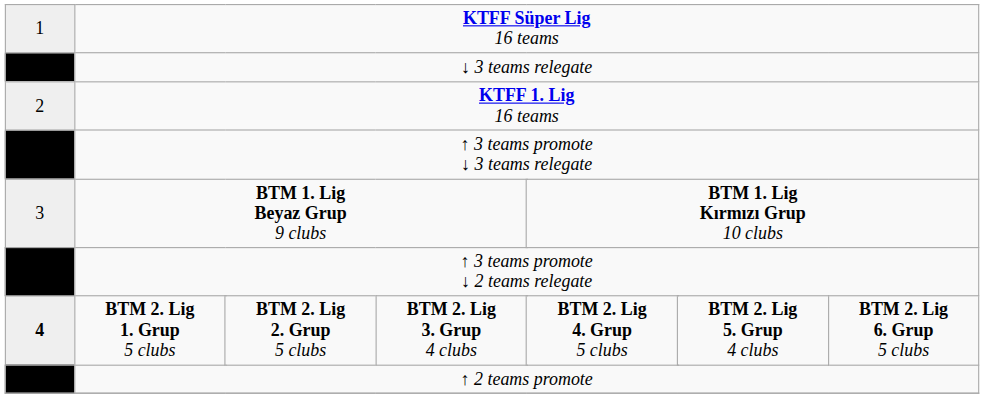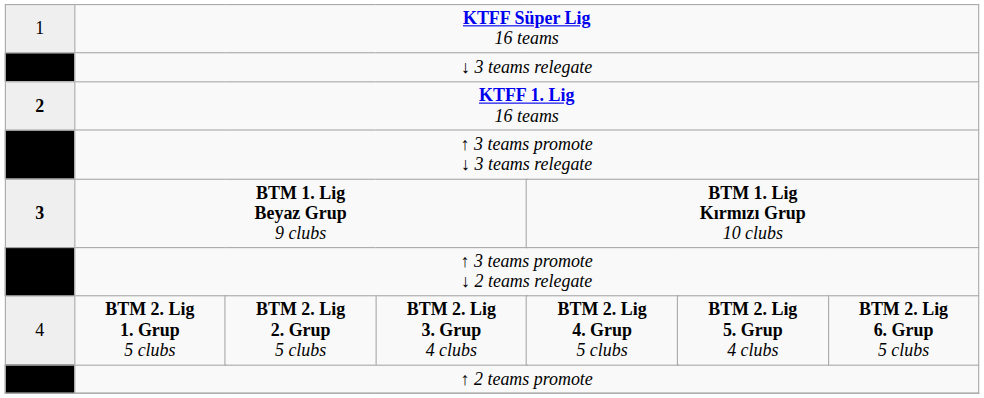(40, 105) normal -> (40, 105) bold
(40, 213) normal -> (40, 213) bold
(40, 330) bold -> (40, 330) normal
